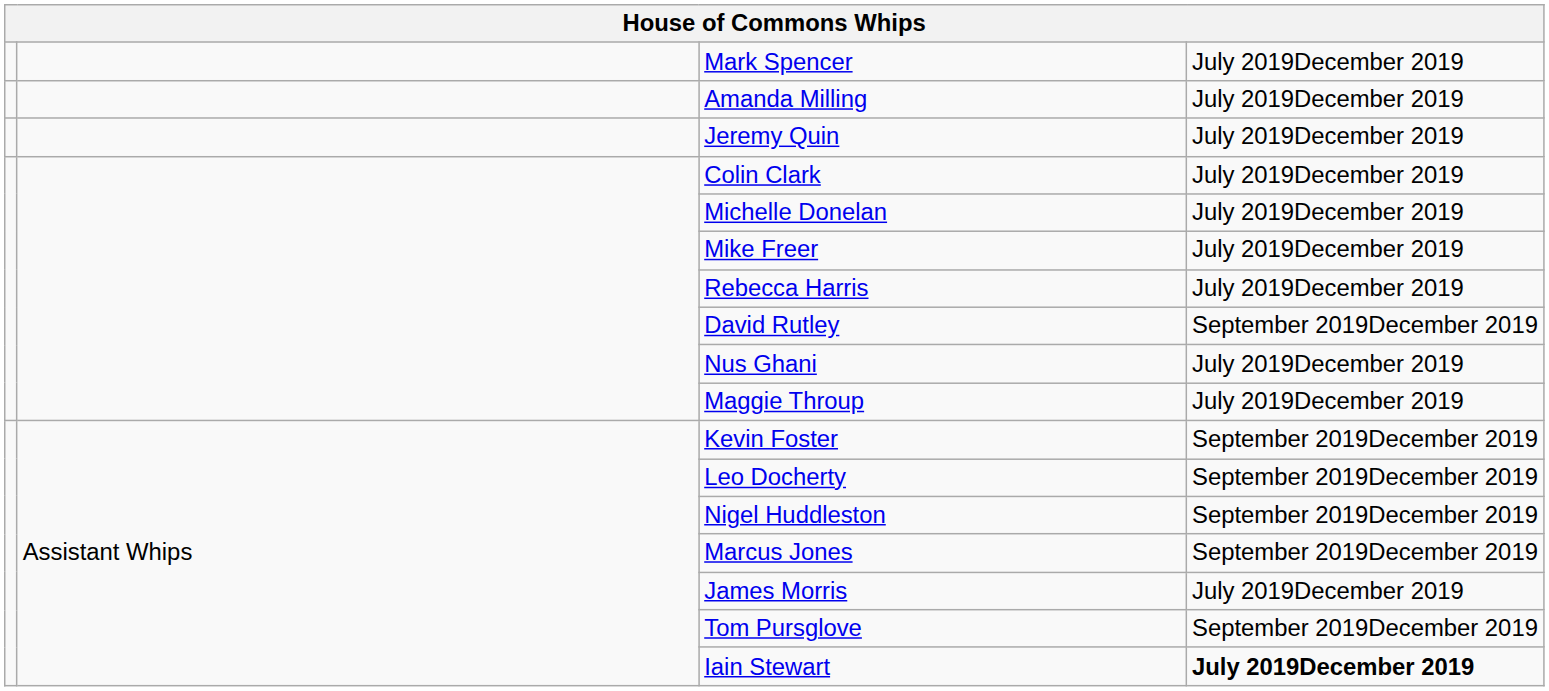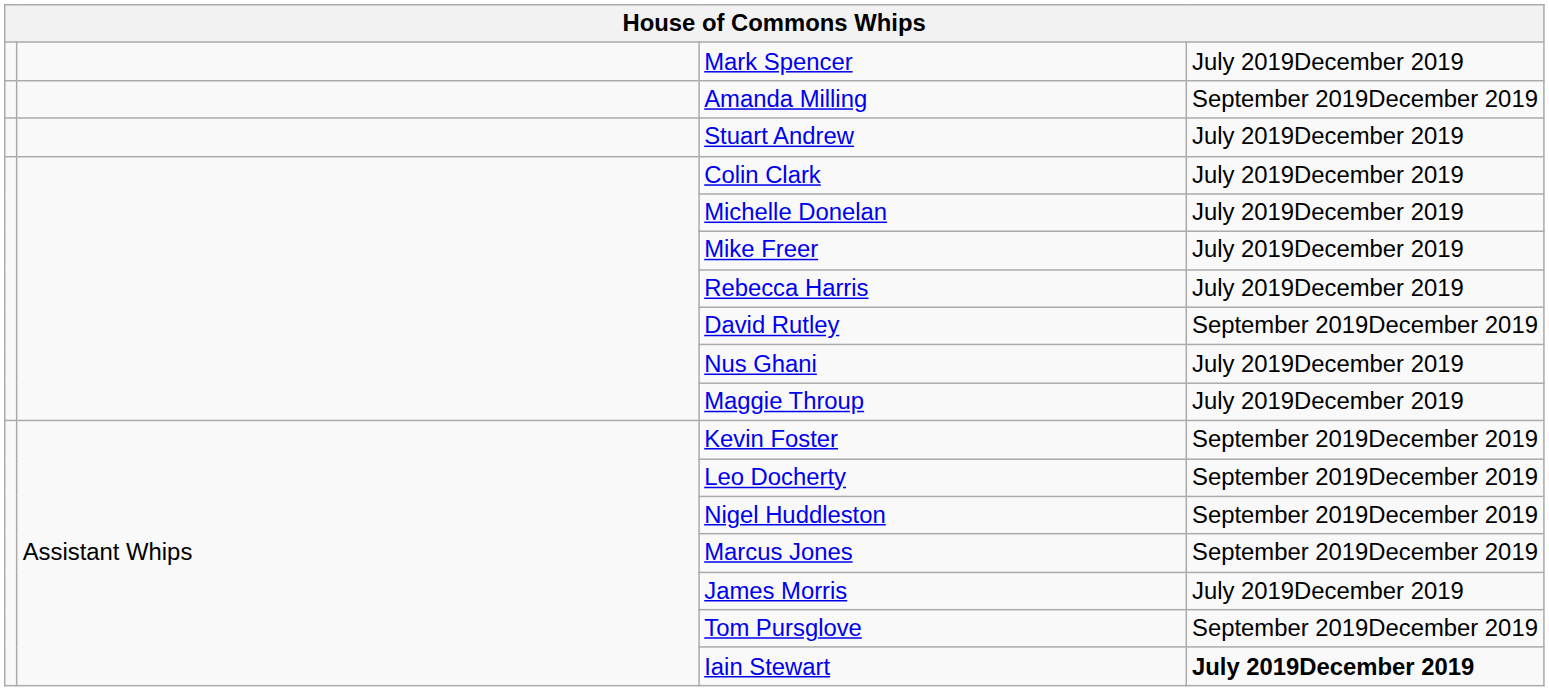(1328, 99) July 2019December 2019 -> (1365, 99) September 2019December 2019
- row: (772, 136)
+ row: (779, 136)
